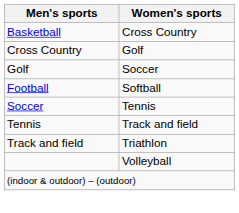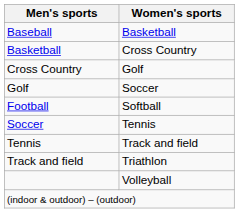+ row: (29, 32)
